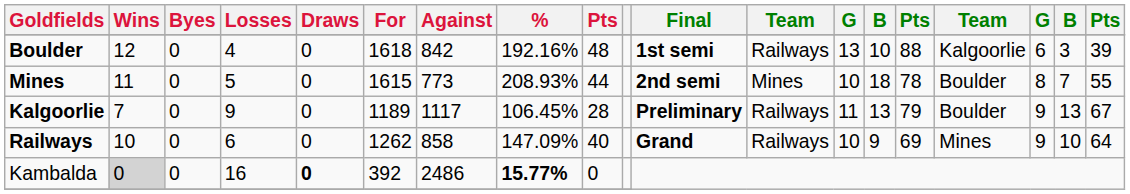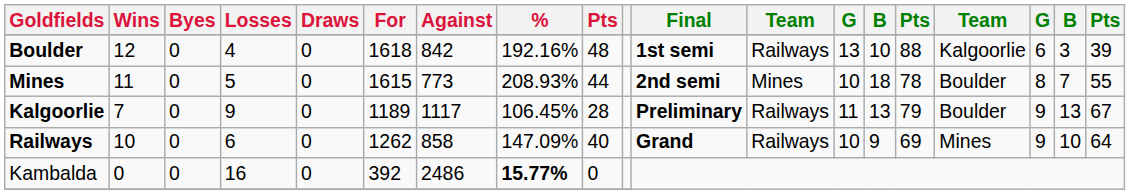(119, 173) lightgrey background -> (119, 173) no background
(306, 173) bold -> (306, 173) normal
